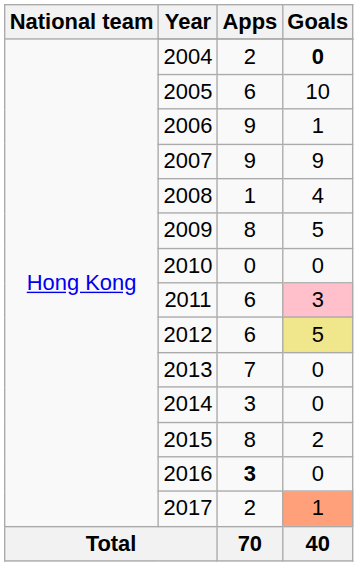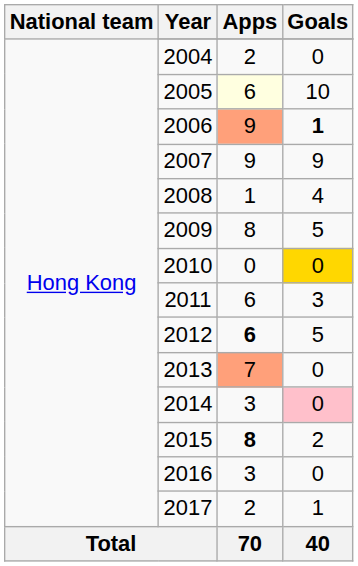(318, 56) bold -> (318, 56) normal
(250, 91) no background -> (250, 91) lightyellow background
(250, 126) no background -> (250, 126) lightsalmon background
(318, 126) normal -> (318, 126) bold
(318, 265) no background -> (318, 265) gold background
(318, 299) pink background -> (318, 299) no background
(250, 334) normal -> (250, 334) bold
(318, 334) khaki background -> (318, 334) no background
(250, 369) no background -> (250, 369) lightsalmon background
(318, 404) no background -> (318, 404) pink background
(250, 439) normal -> (250, 439) bold
(250, 473) bold -> (250, 473) normal
(318, 508) lightsalmon background -> (318, 508) no background
